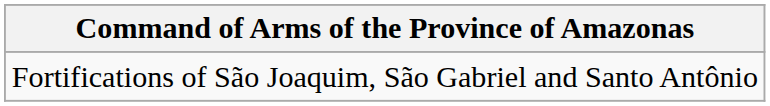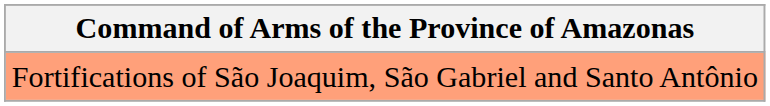(385, 76) no background -> (385, 76) lightsalmon background
